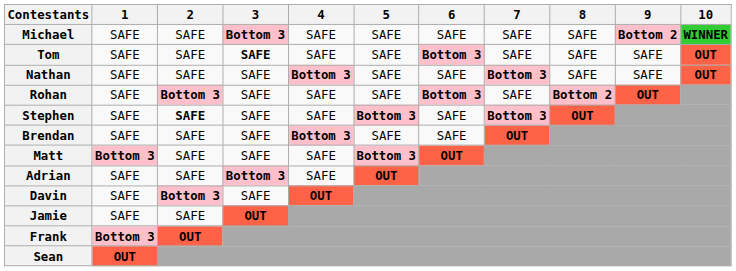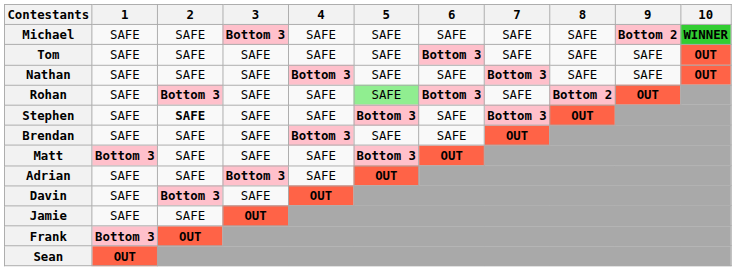(256, 55) bold -> (256, 55) normal
(386, 95) no background -> (386, 95) lightgreen background
